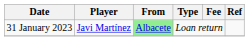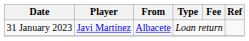(153, 28) lightgreen background -> (153, 28) no background
